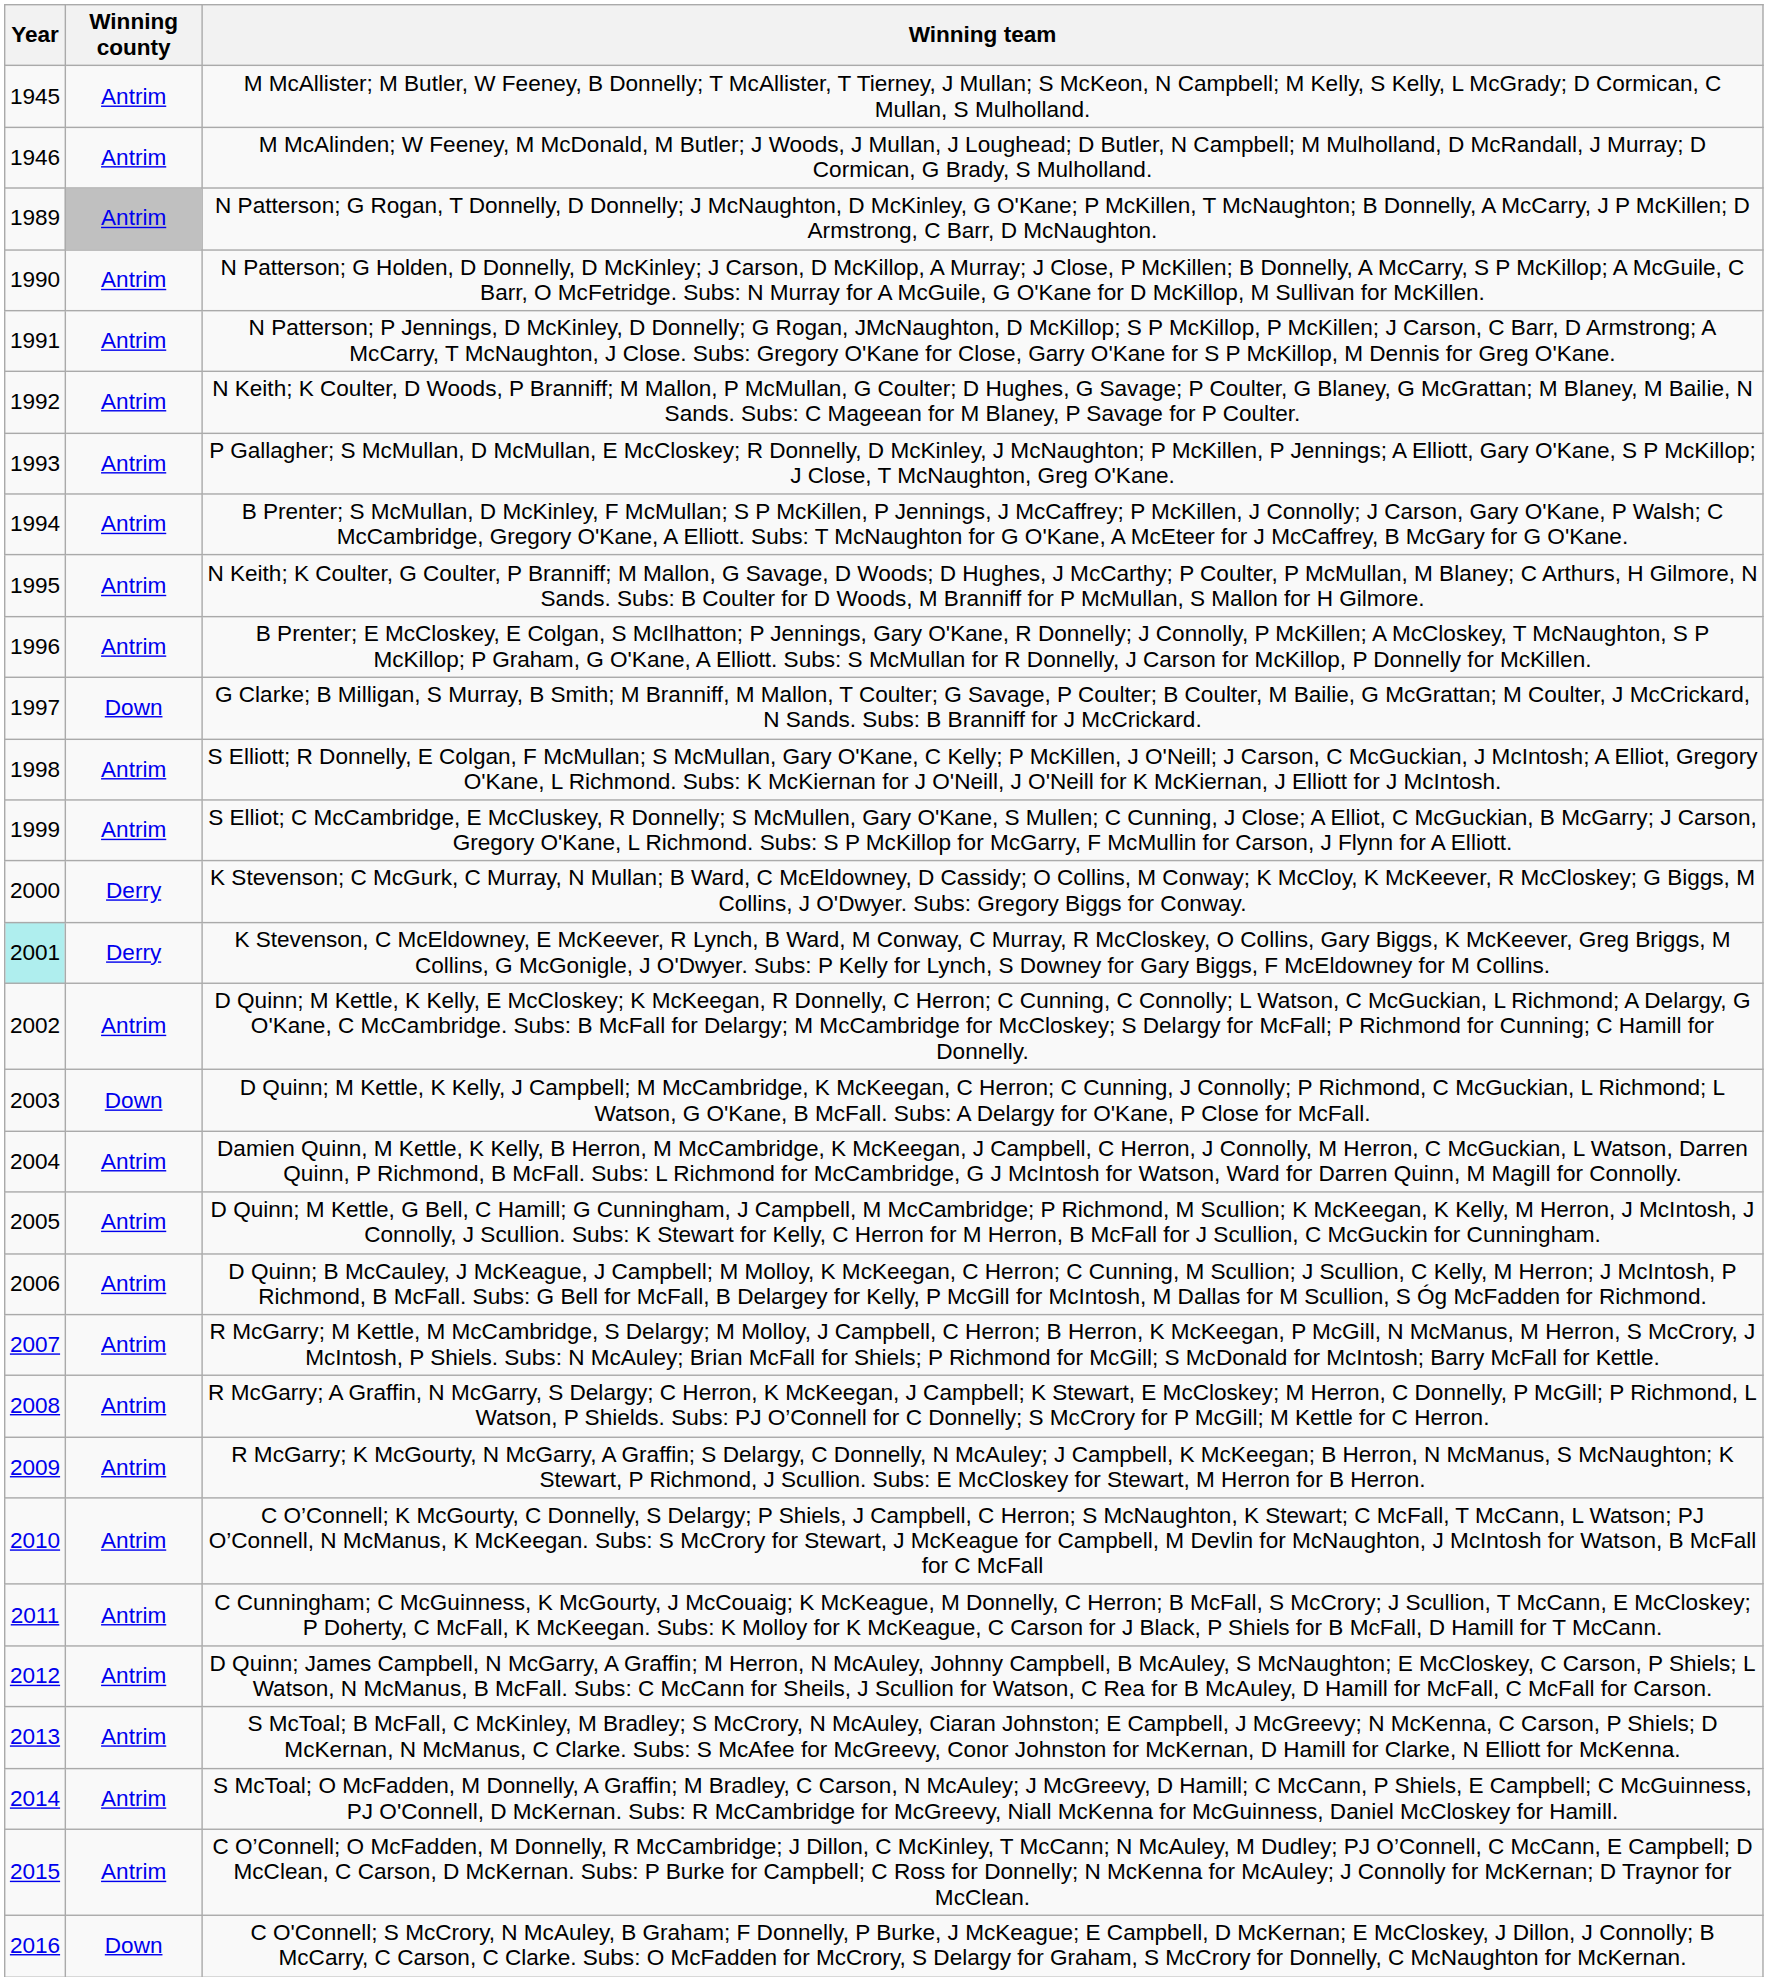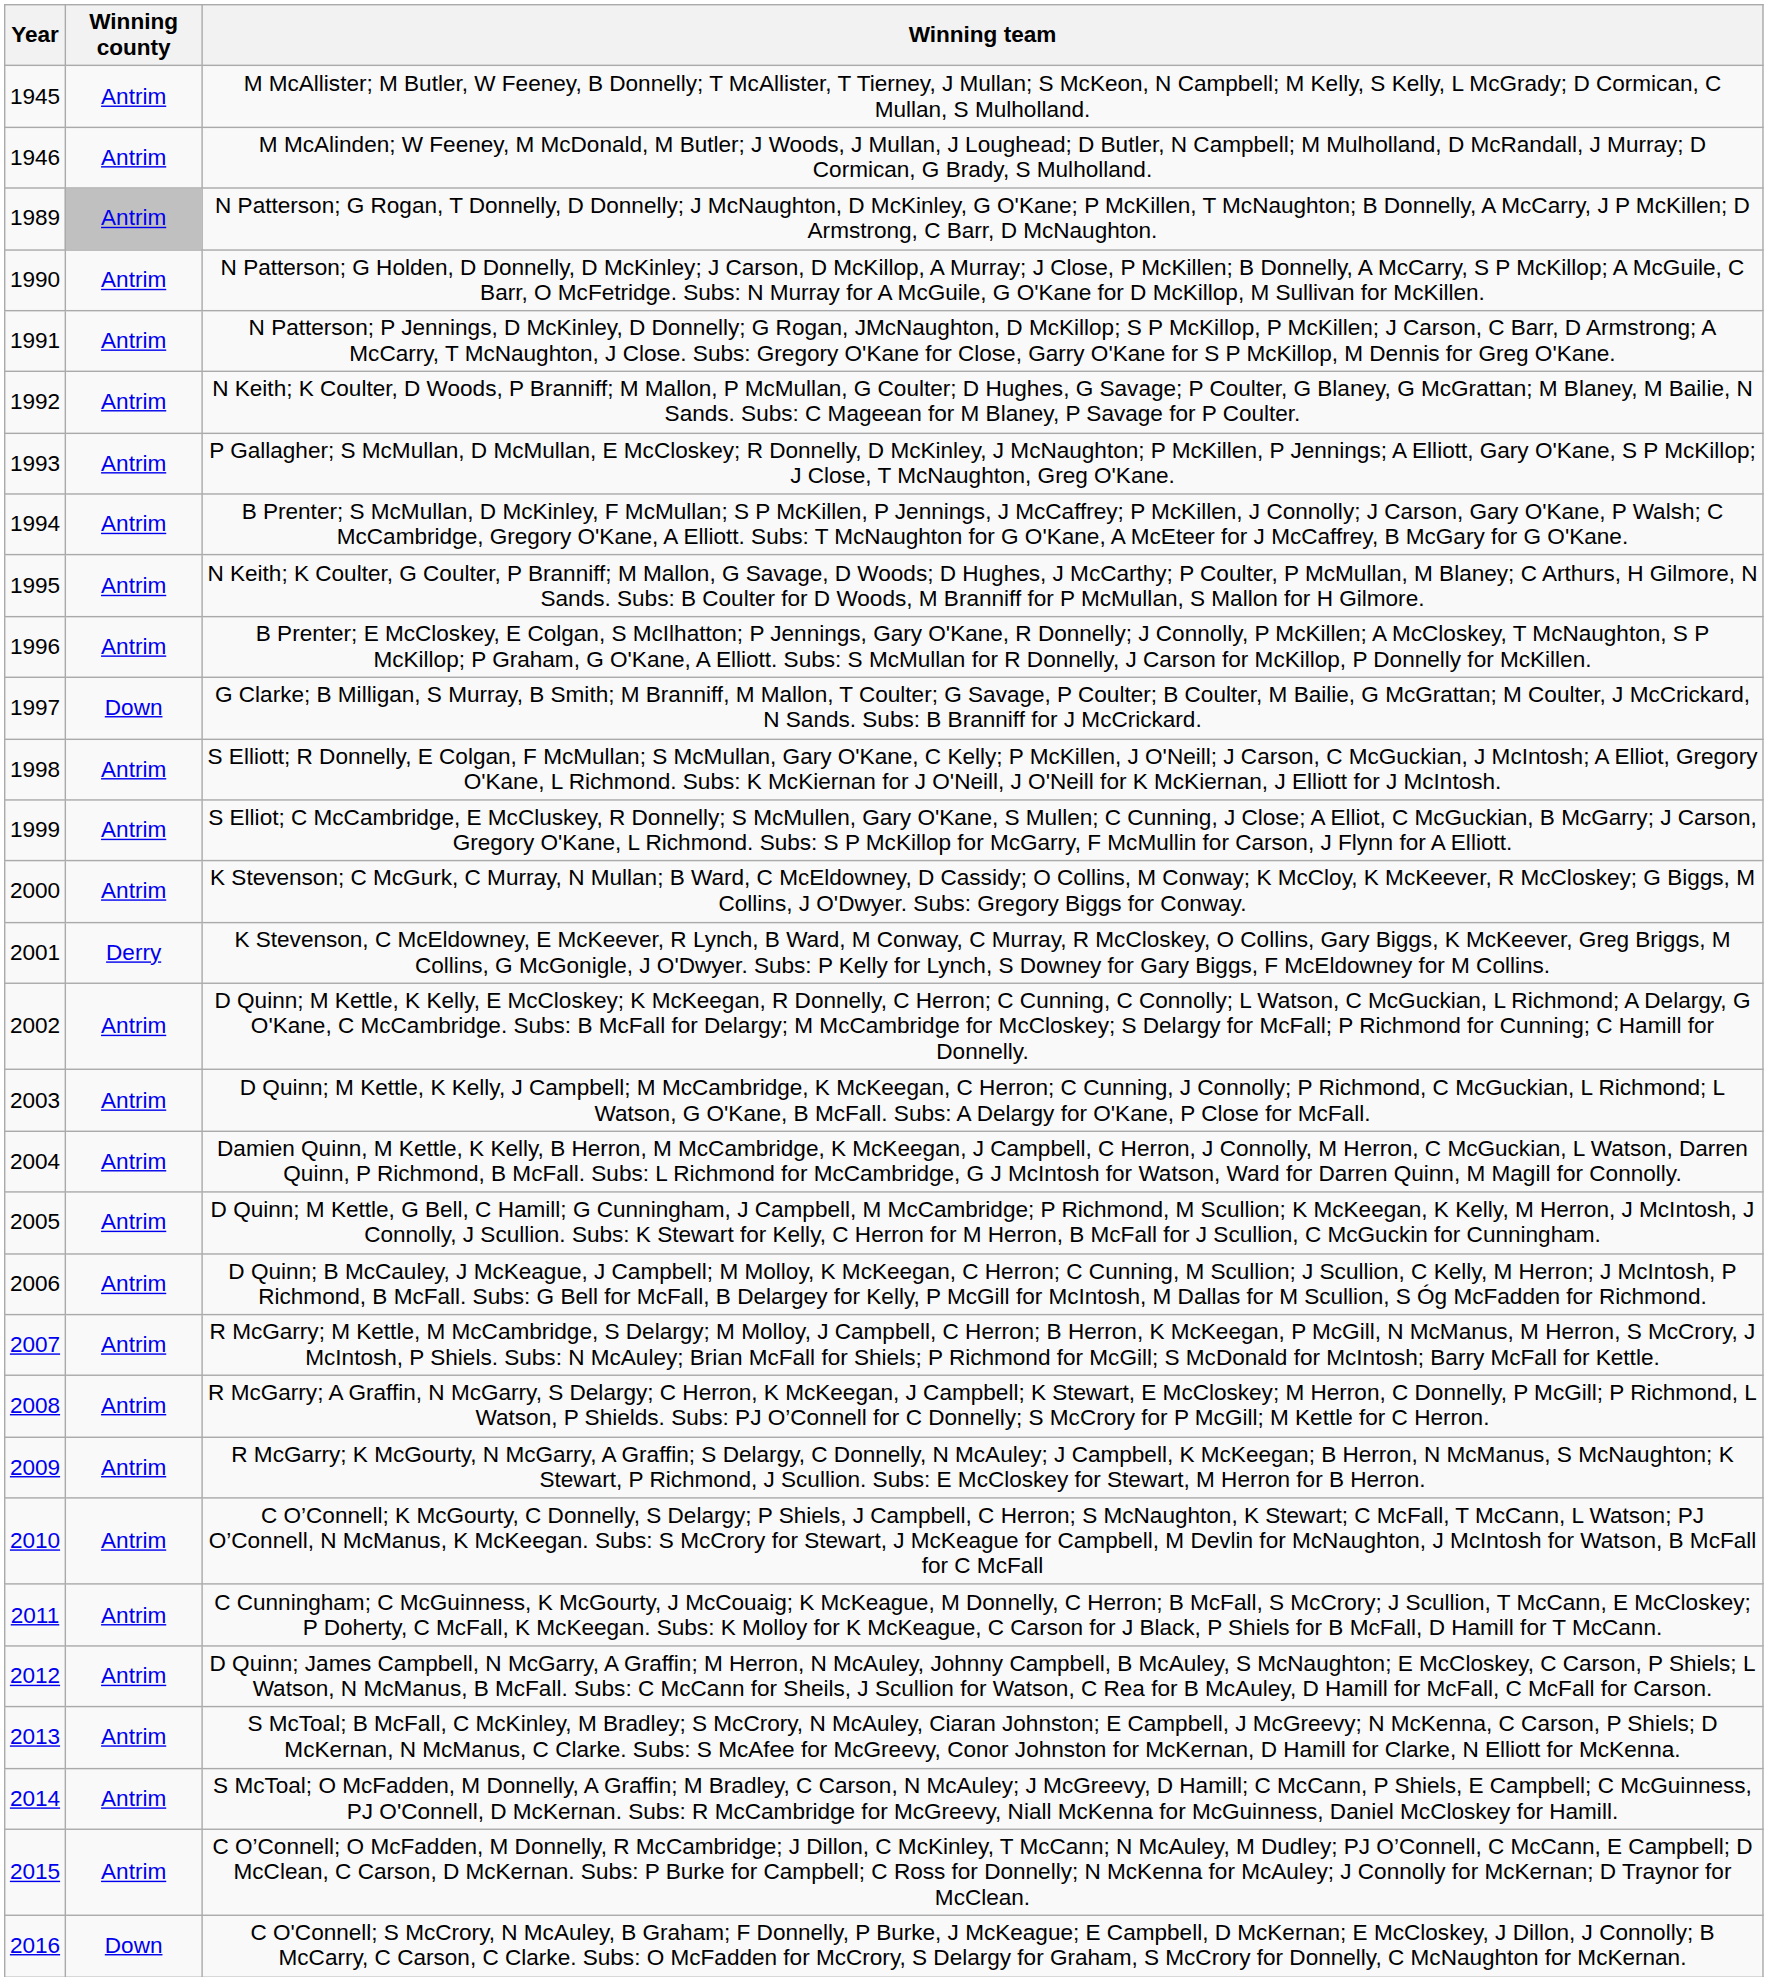(134, 891) Derry -> (134, 891) Antrim
(35, 952) paleturquoise background -> (35, 952) no background
(134, 1100) Down -> (134, 1100) Antrim
